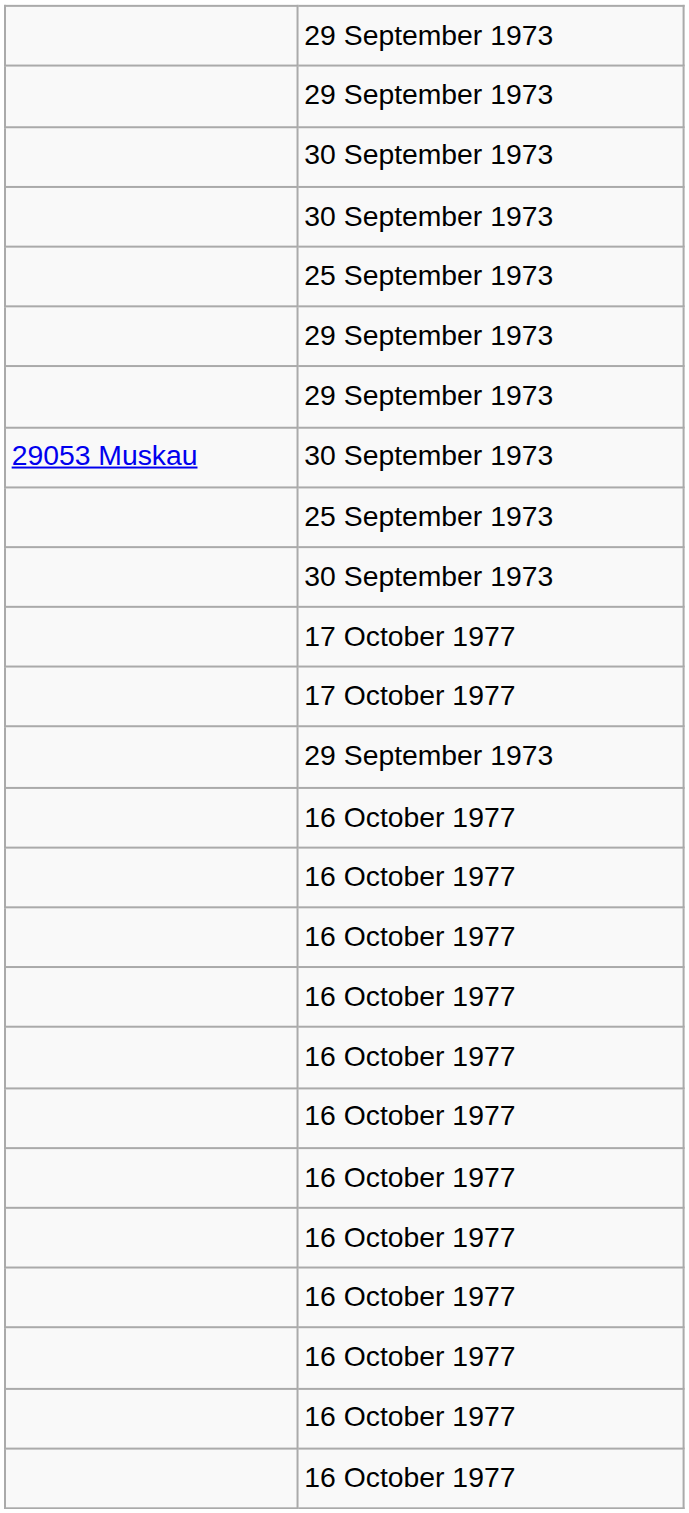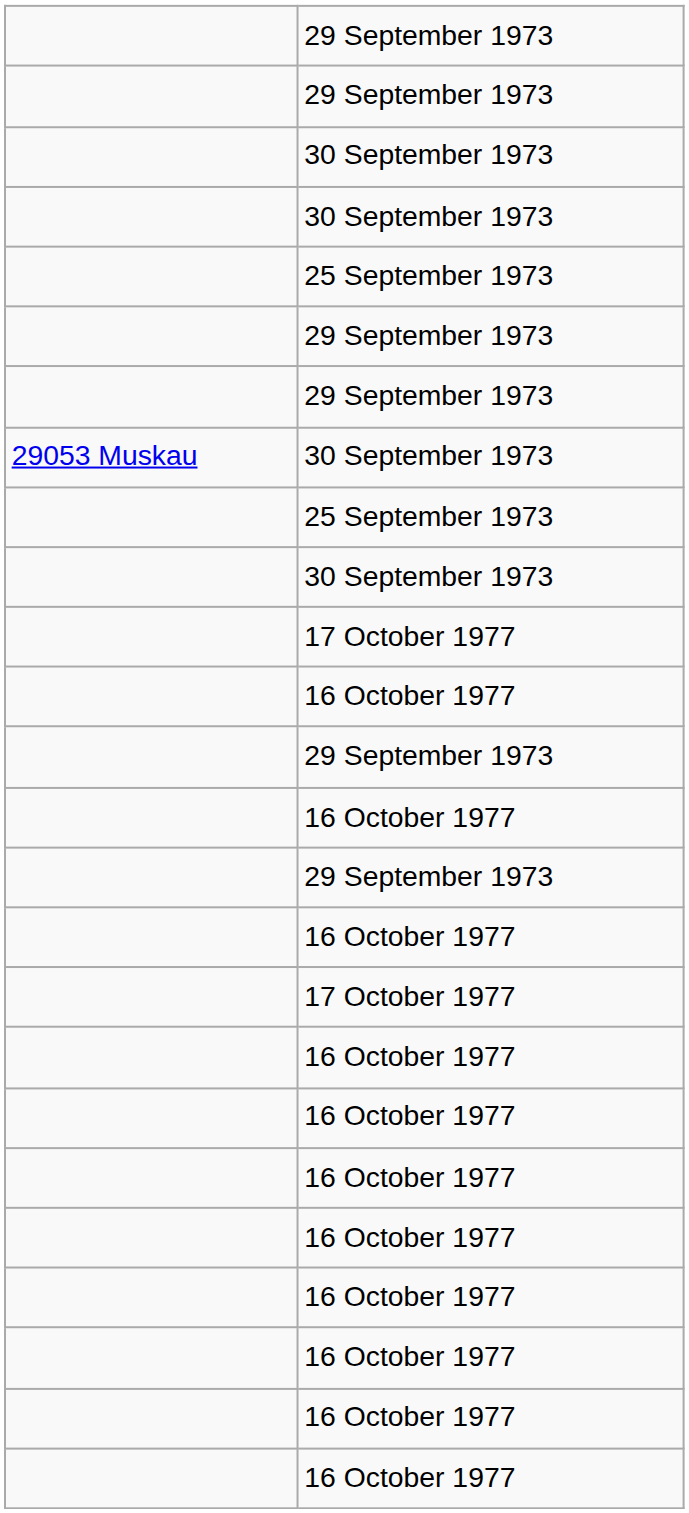(410, 696) 17 October 1977 -> (410, 696) 16 October 1977
(410, 876) 16 October 1977 -> (429, 876) 29 September 1973
(410, 996) 16 October 1977 -> (410, 996) 17 October 1977
